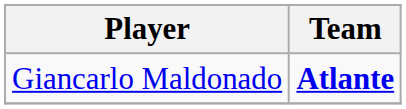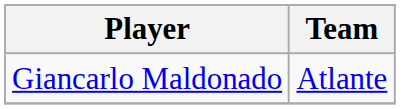(345, 77) bold -> (342, 77) normal
